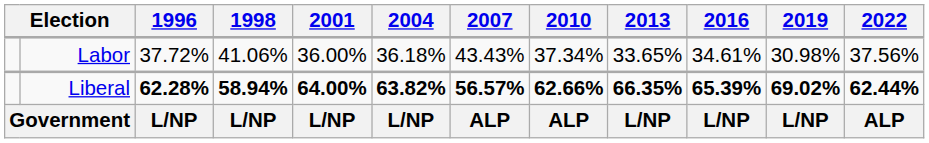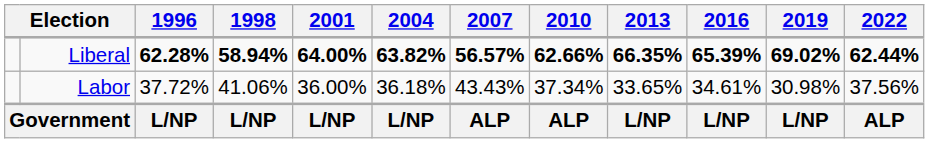rows swapped: (99, 88) <-> (104, 54)
